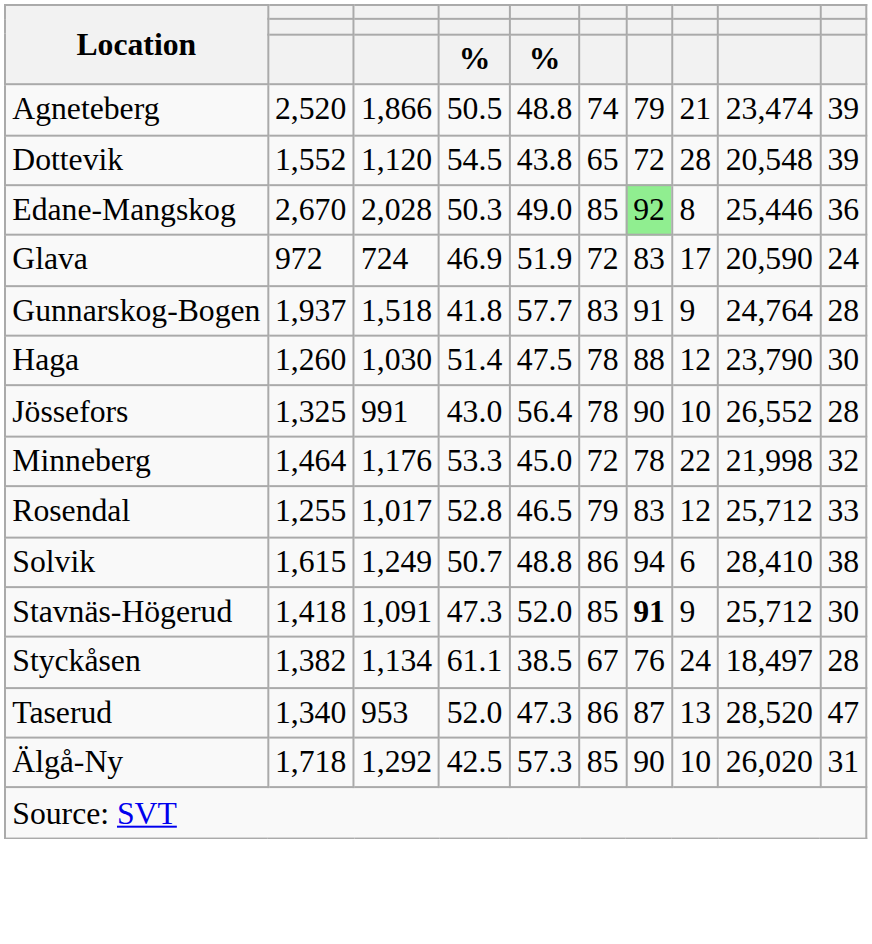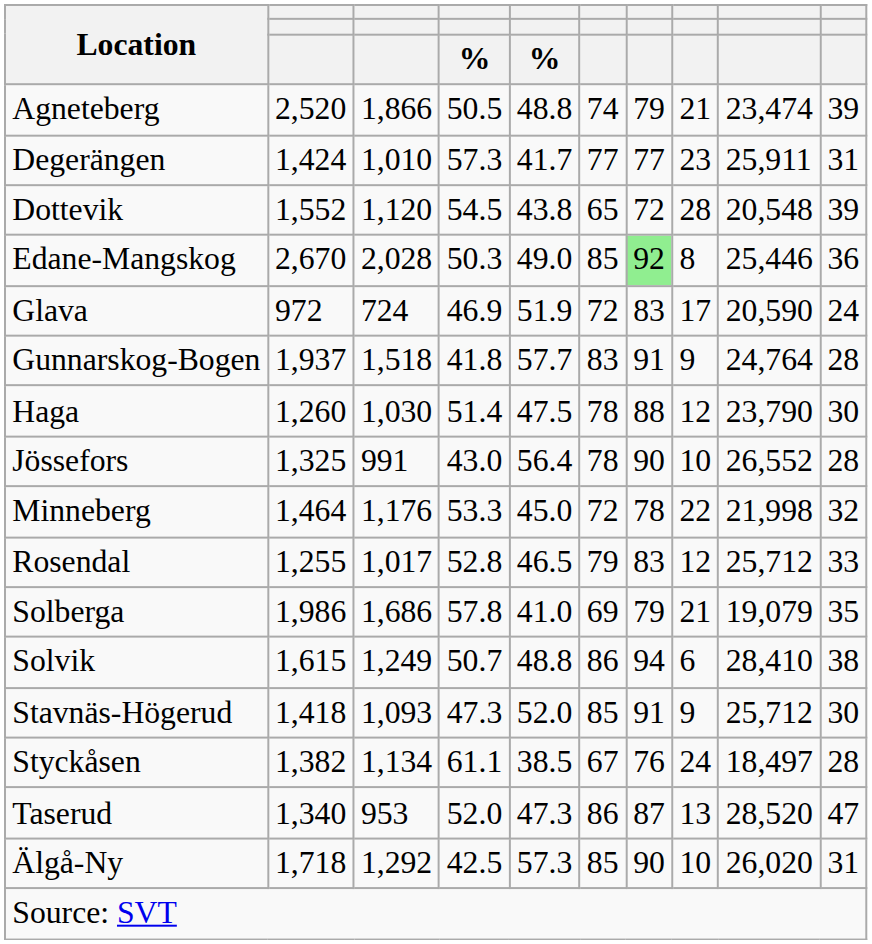+ row: (89, 159)
+ row: (68, 611)
(397, 611) 1,091 -> (397, 711) 1,093
(649, 611) bold -> (649, 711) normal
